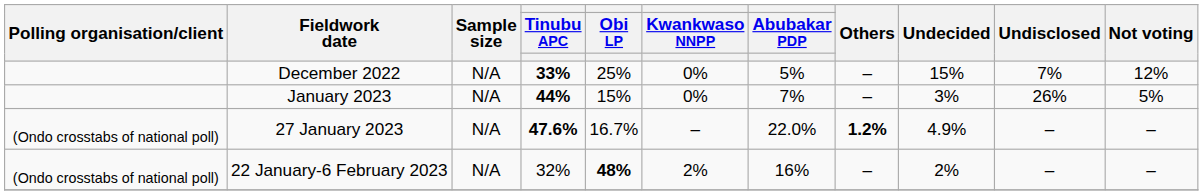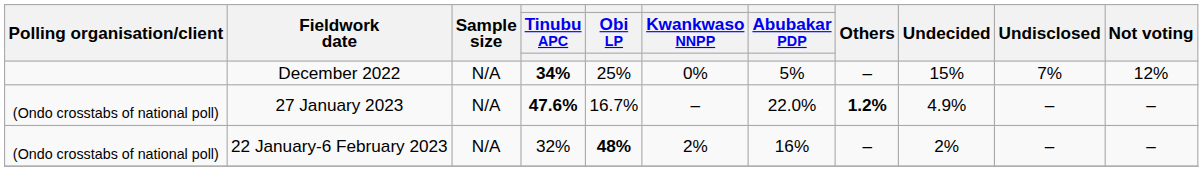(553, 73) 33% -> (553, 73) 34%
- row: (339, 97)
